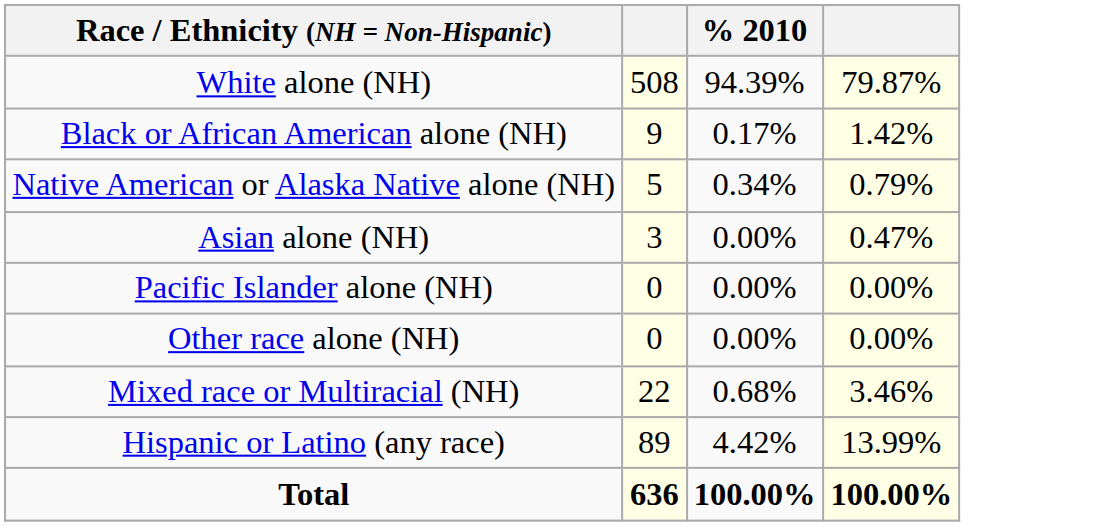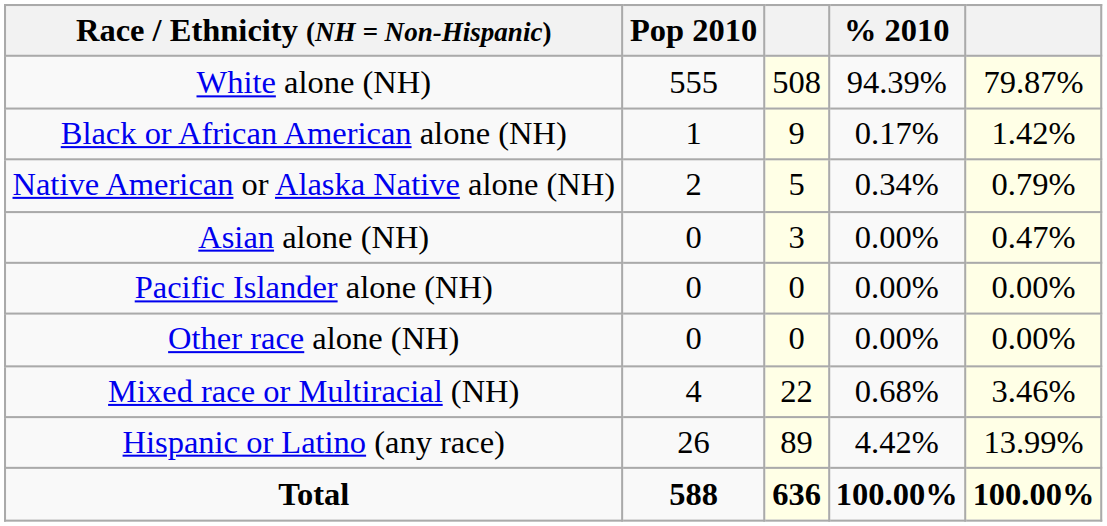+ column: (694, 30)
